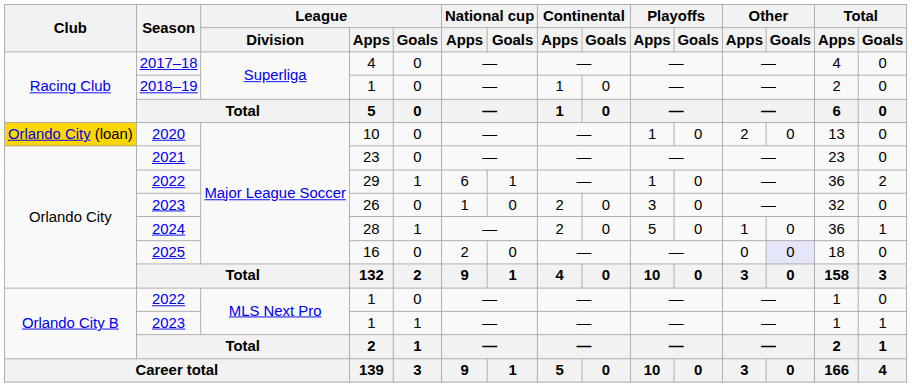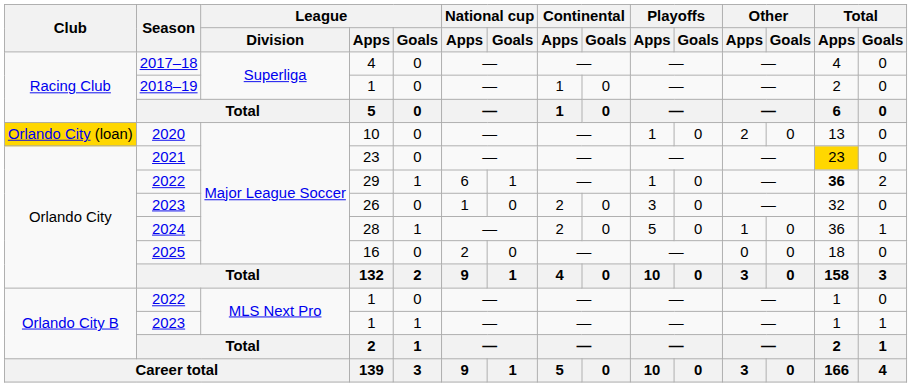(837, 157) no background -> (837, 157) gold background
(837, 181) normal -> (837, 181) bold
(790, 252) lavender background -> (790, 252) no background
